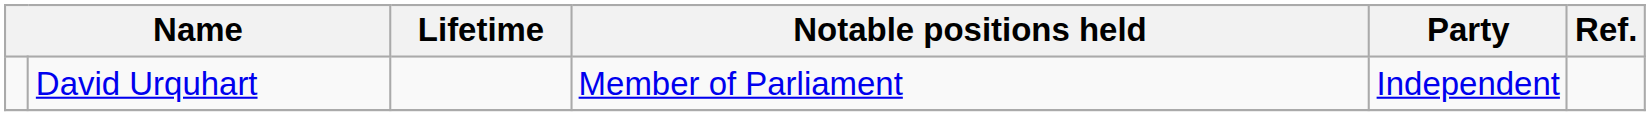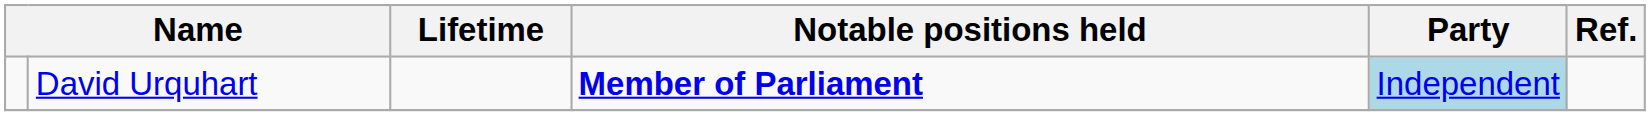(741, 82) normal -> (751, 82) bold
(1468, 82) no background -> (1468, 82) lightblue background
